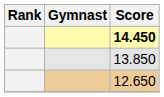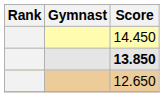(135, 37) bold -> (135, 37) normal
(135, 59) normal -> (135, 59) bold
